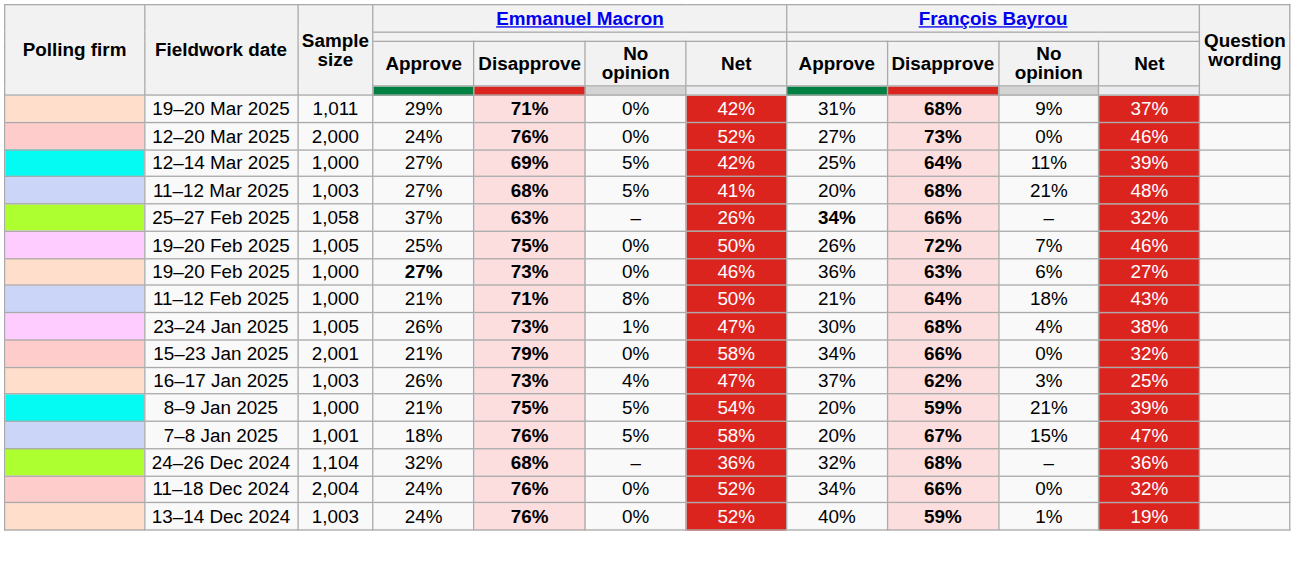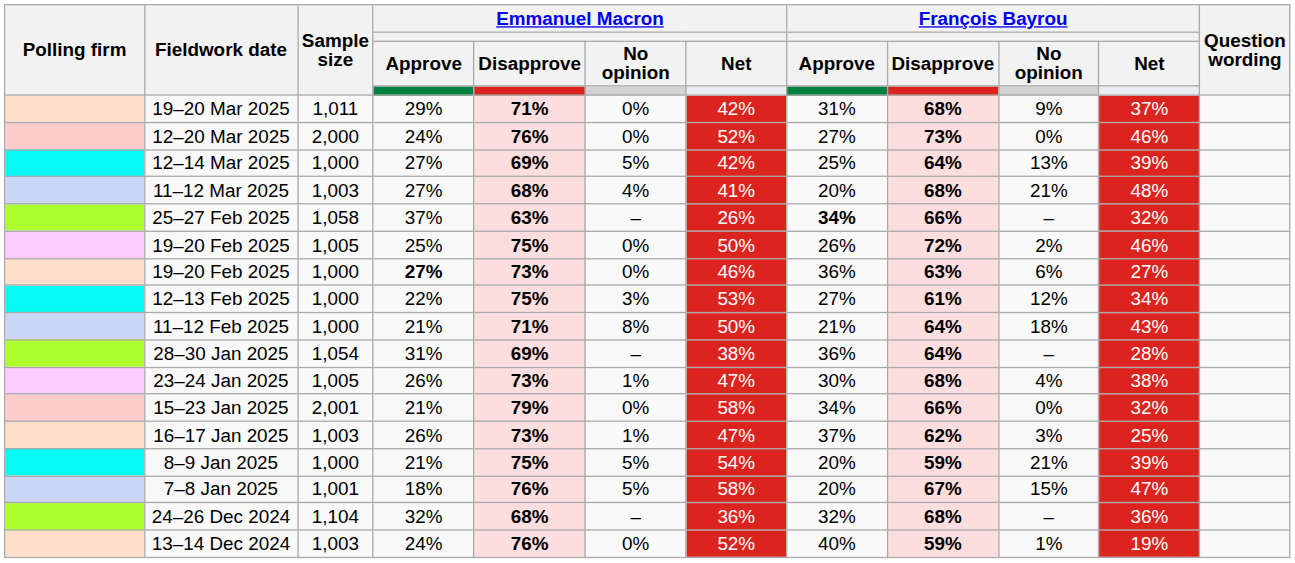(1049, 163) 11% -> (1049, 163) 13%
(636, 191) 5% -> (636, 191) 4%
(1049, 245) 7% -> (1049, 245) 2%
+ row: (221, 299)
+ row: (221, 354)
(636, 381) 4% -> (636, 435) 1%
- row: (221, 490)
